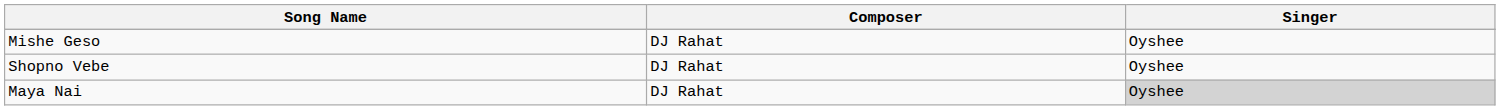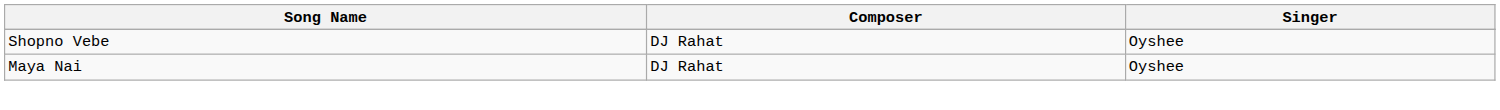- row: (54, 42)
(1156, 92) lightgrey background -> (1156, 67) no background
